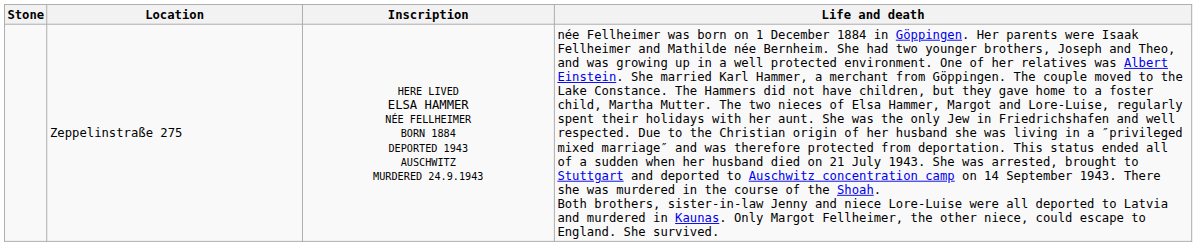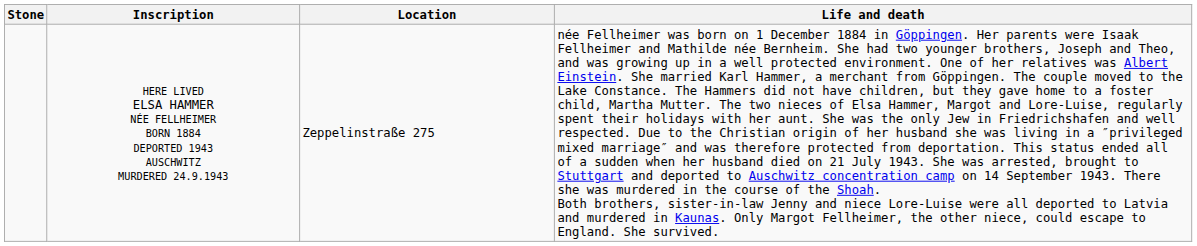columns swapped: (428, 14) <-> (175, 14)
